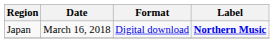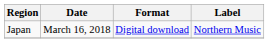(230, 29) bold -> (227, 29) normal
